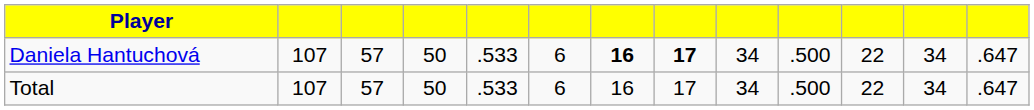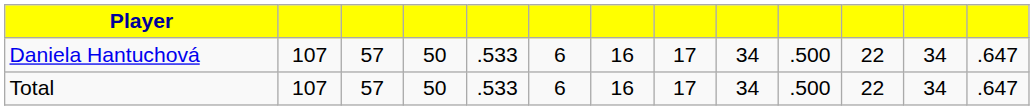(622, 54) bold -> (622, 54) normal
(685, 54) bold -> (685, 54) normal
